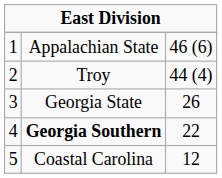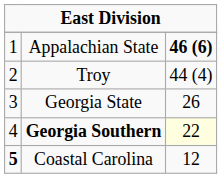(191, 46) normal -> (191, 46) bold
(191, 131) no background -> (191, 131) lightyellow background
(13, 159) normal -> (13, 159) bold
